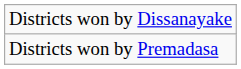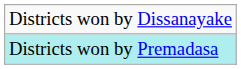(114, 49) no background -> (114, 49) paleturquoise background
